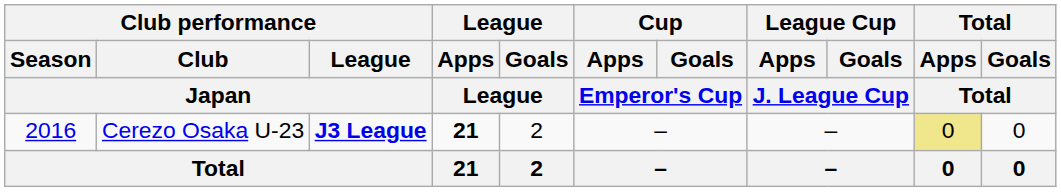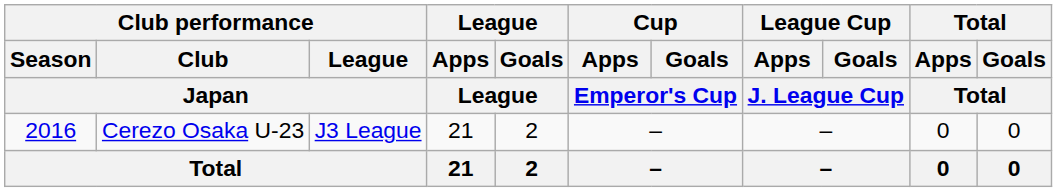(371, 131) bold -> (368, 131) normal
(466, 131) bold -> (461, 131) normal
(948, 131) khaki background -> (943, 131) no background
